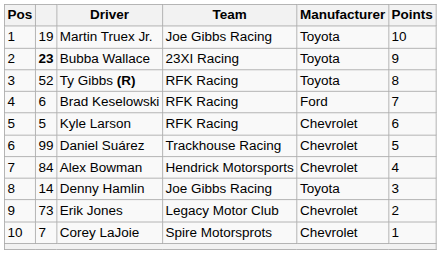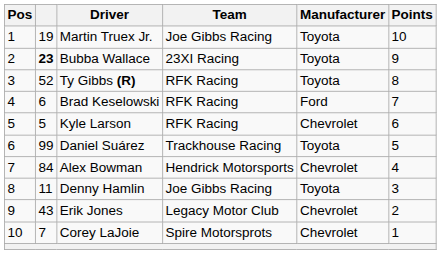(329, 145) Chevrolet -> (320, 145) Toyota
(46, 188) 14 -> (46, 188) 11
(46, 210) 73 -> (46, 210) 43
